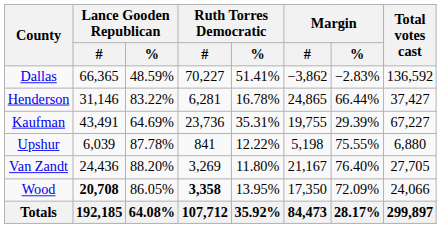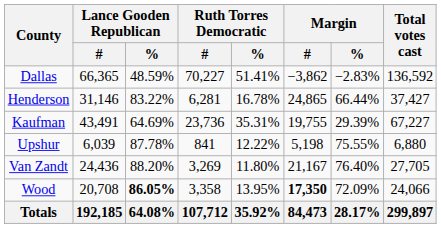(99, 189) bold -> (99, 189) normal
(152, 189) normal -> (152, 189) bold
(205, 189) bold -> (205, 189) normal
(307, 189) normal -> (307, 189) bold
